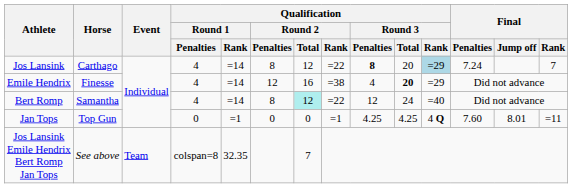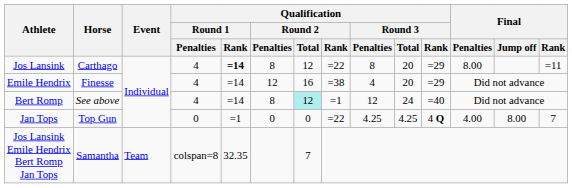(235, 65) normal -> (235, 65) bold
(372, 65) bold -> (372, 65) normal
(436, 65) lightblue background -> (436, 65) no background
(472, 65) 7.24 -> (472, 65) 8.00
(553, 65) 7 -> (553, 65) =11
(408, 83) bold -> (408, 83) normal
(98, 100) Samantha -> (98, 100) See above
(336, 100) =22 -> (336, 100) =1
(336, 118) =1 -> (336, 118) =22
(472, 118) 7.60 -> (472, 118) 4.00
(517, 118) 8.01 -> (517, 118) 8.00
(553, 118) =11 -> (553, 118) 7
(98, 155) See above -> (98, 155) Samantha
